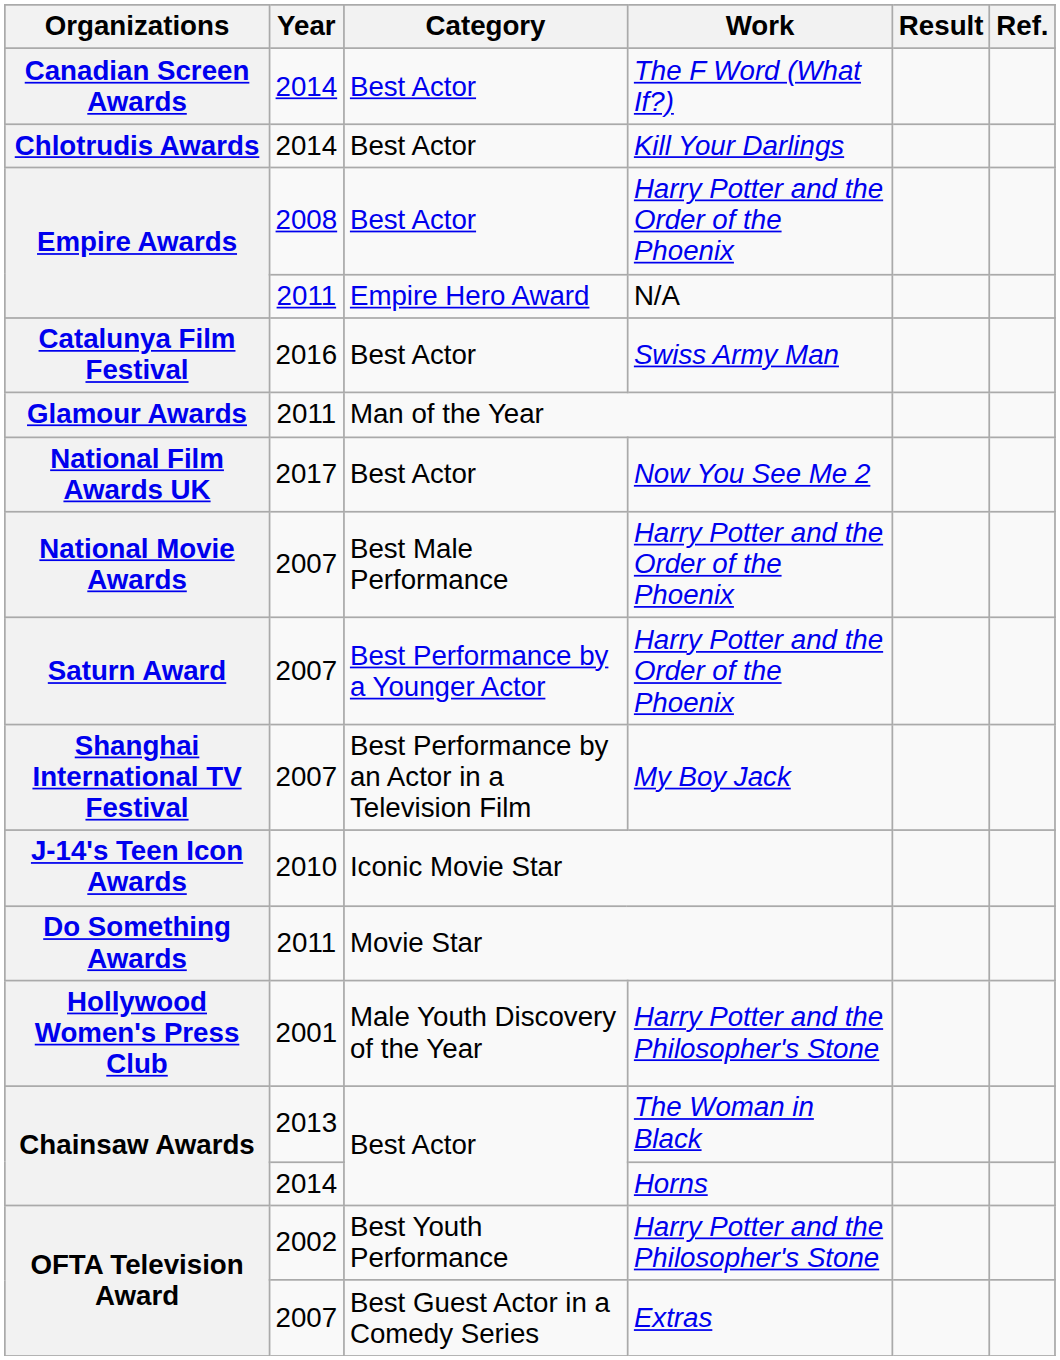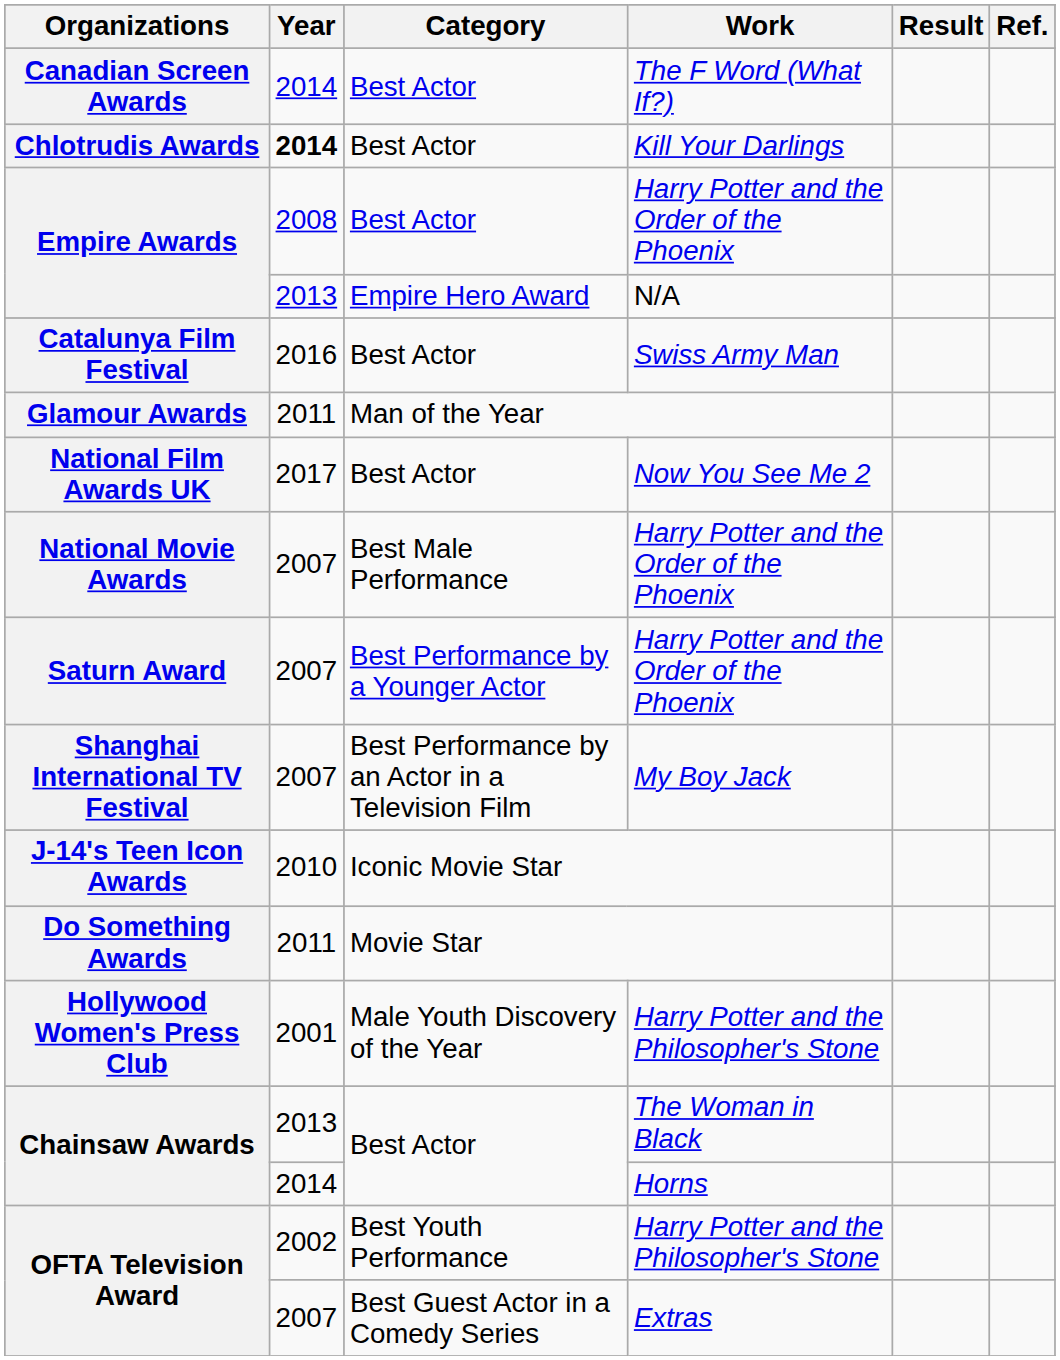(306, 145) normal -> (306, 145) bold
(306, 295) 2011 -> (306, 295) 2013
